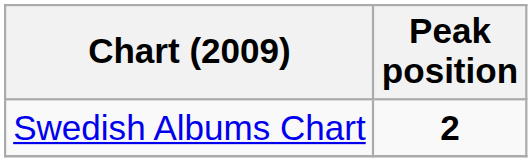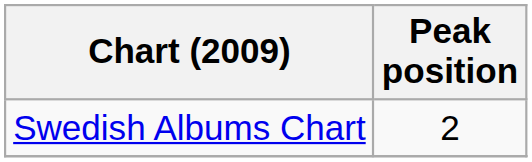(450, 127) bold -> (450, 127) normal
